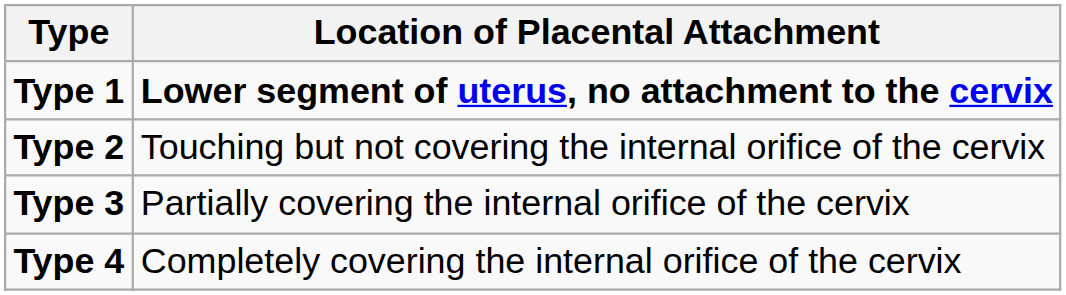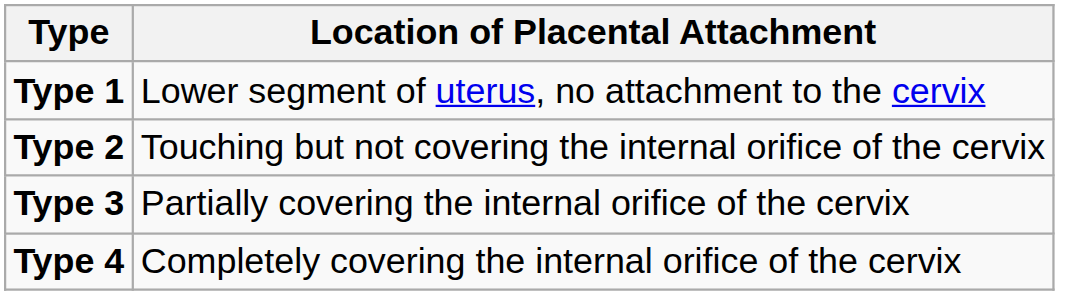(597, 89) bold -> (563, 89) normal
